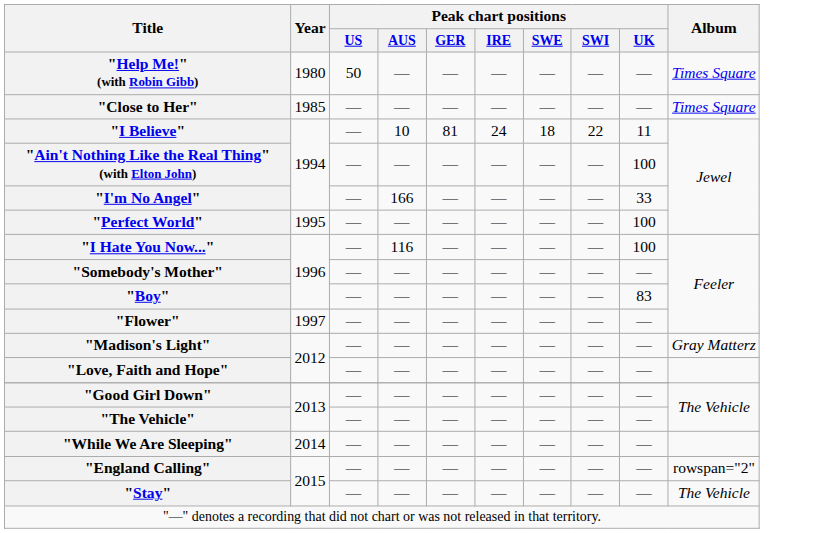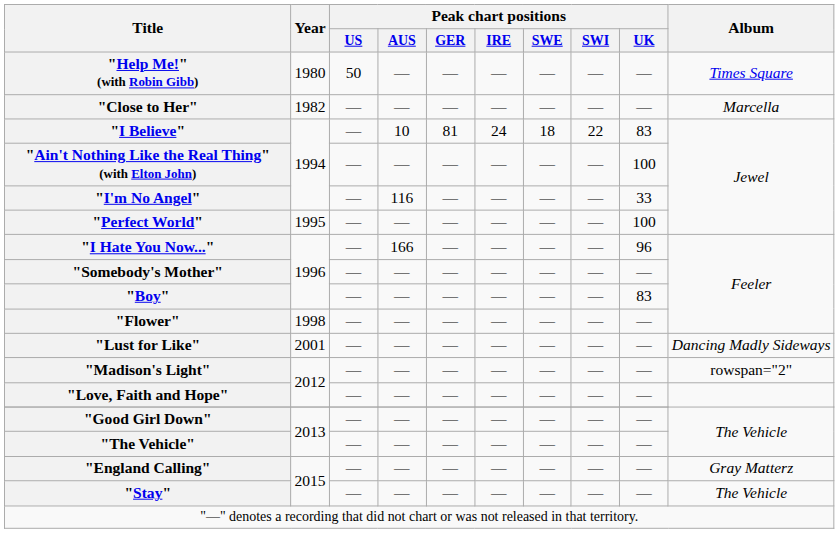(310, 106) 1985 -> (310, 106) 1982
(714, 106) Times Square -> (751, 106) Marcella
(644, 131) 11 -> (644, 131) 83
(402, 197) 166 -> (402, 197) 116
(402, 247) 116 -> (402, 247) 166
(644, 247) 100 -> (644, 247) 96
(310, 320) 1997 -> (310, 320) 1998
+ row: (148, 345)
(714, 345) Gray Matterz -> (751, 370) rowspan="2"
- row: (148, 443)
(714, 468) rowspan="2" -> (751, 468) Gray Matterz
